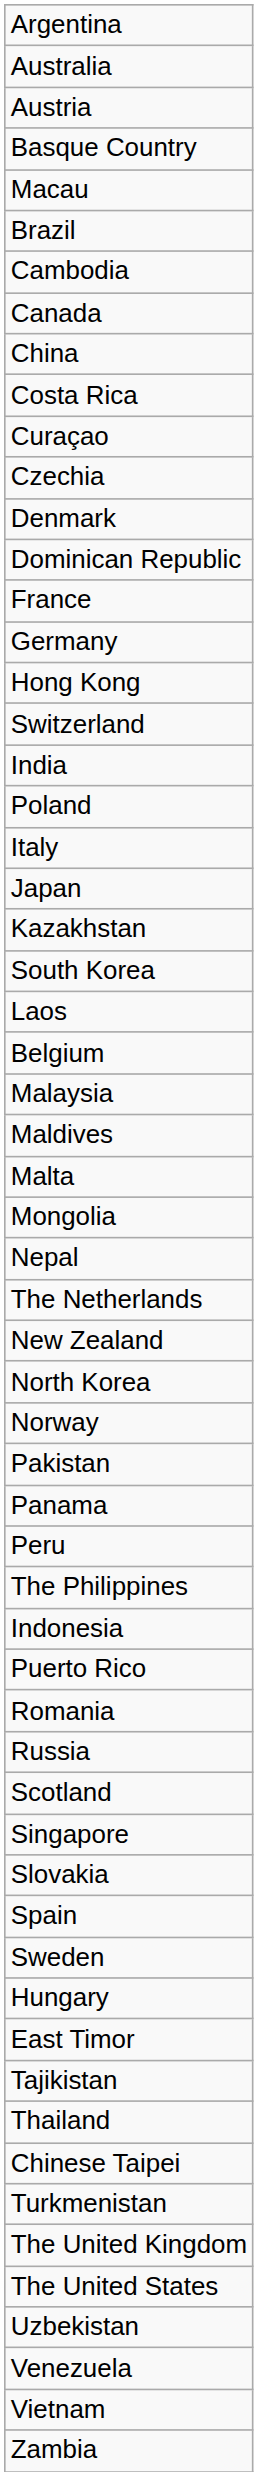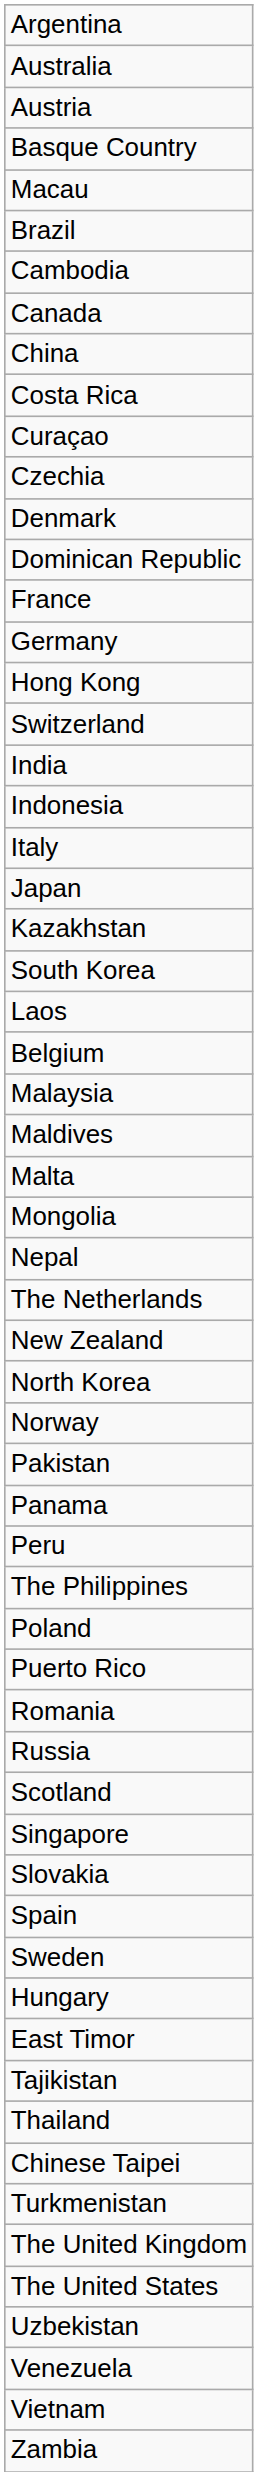(51, 806) Poland -> (67, 806) Indonesia
(67, 1628) Indonesia -> (51, 1628) Poland
